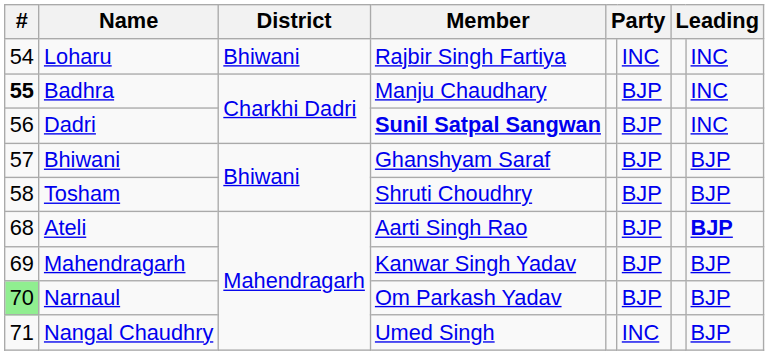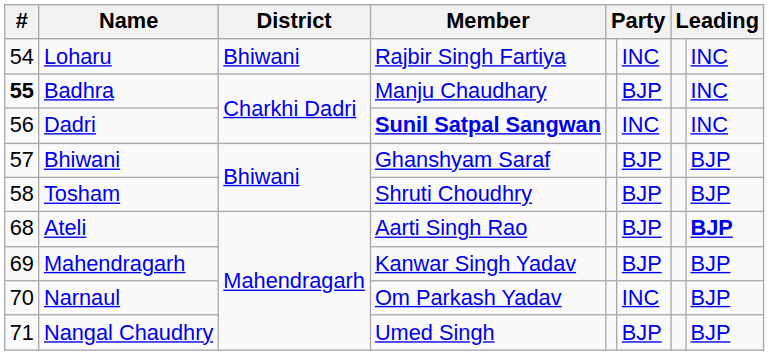(642, 125) BJP -> (641, 125) INC
(22, 297) lightgreen background -> (22, 297) no background
(642, 297) BJP -> (641, 297) INC
(641, 332) INC -> (642, 332) BJP
